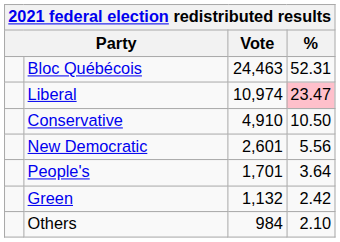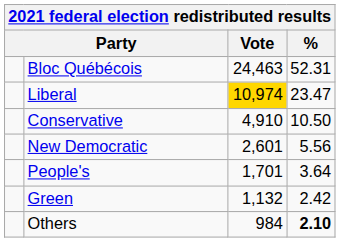(258, 95) no background -> (258, 95) gold background
(311, 95) pink background -> (311, 95) no background
(315, 224) normal -> (315, 224) bold
